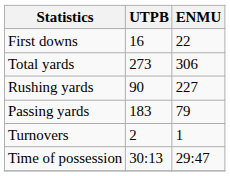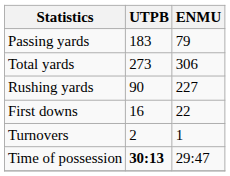rows swapped: (43, 40) <-> (49, 111)
(146, 158) normal -> (146, 158) bold
